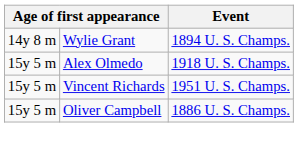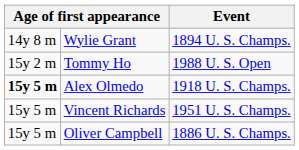+ row: (97, 63)
(32, 63) normal -> (32, 86) bold
